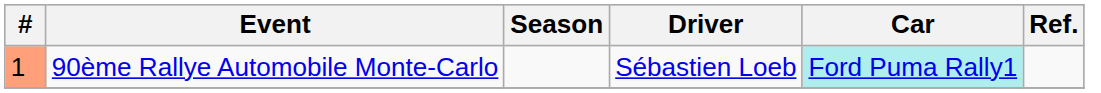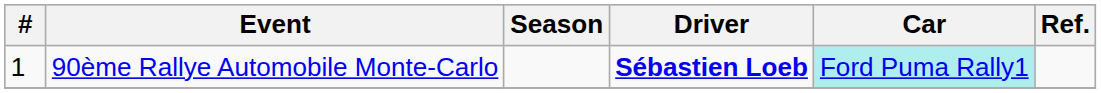(18, 66) lightsalmon background -> (18, 66) no background
(706, 66) normal -> (712, 66) bold
